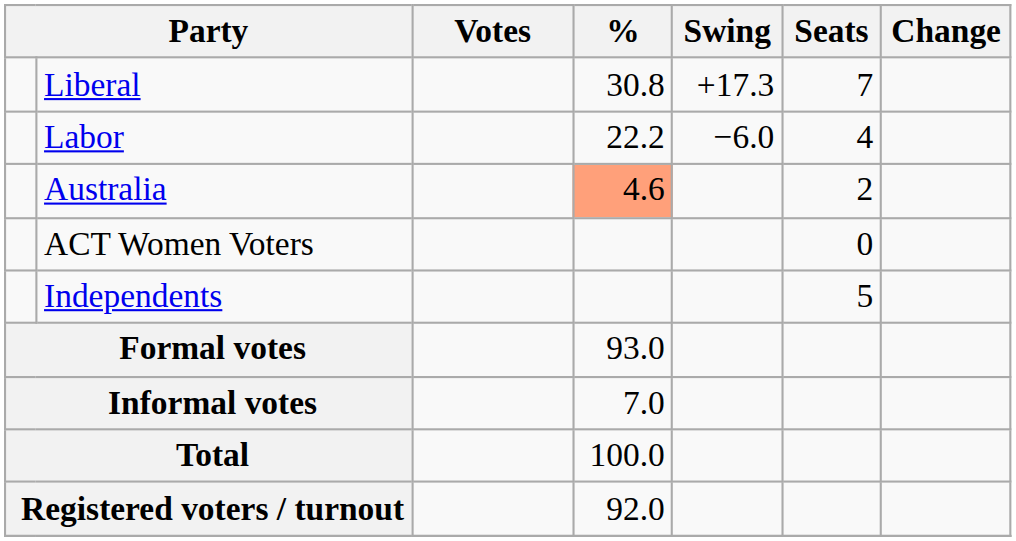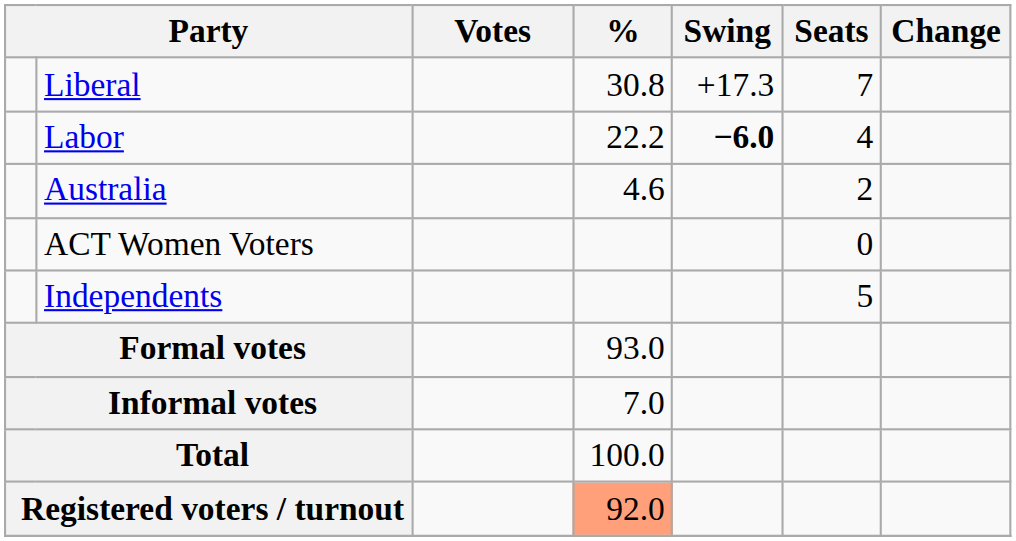(744, 137) normal -> (744, 137) bold
(644, 190) lightsalmon background -> (644, 190) no background
(636, 508) no background -> (636, 508) lightsalmon background
